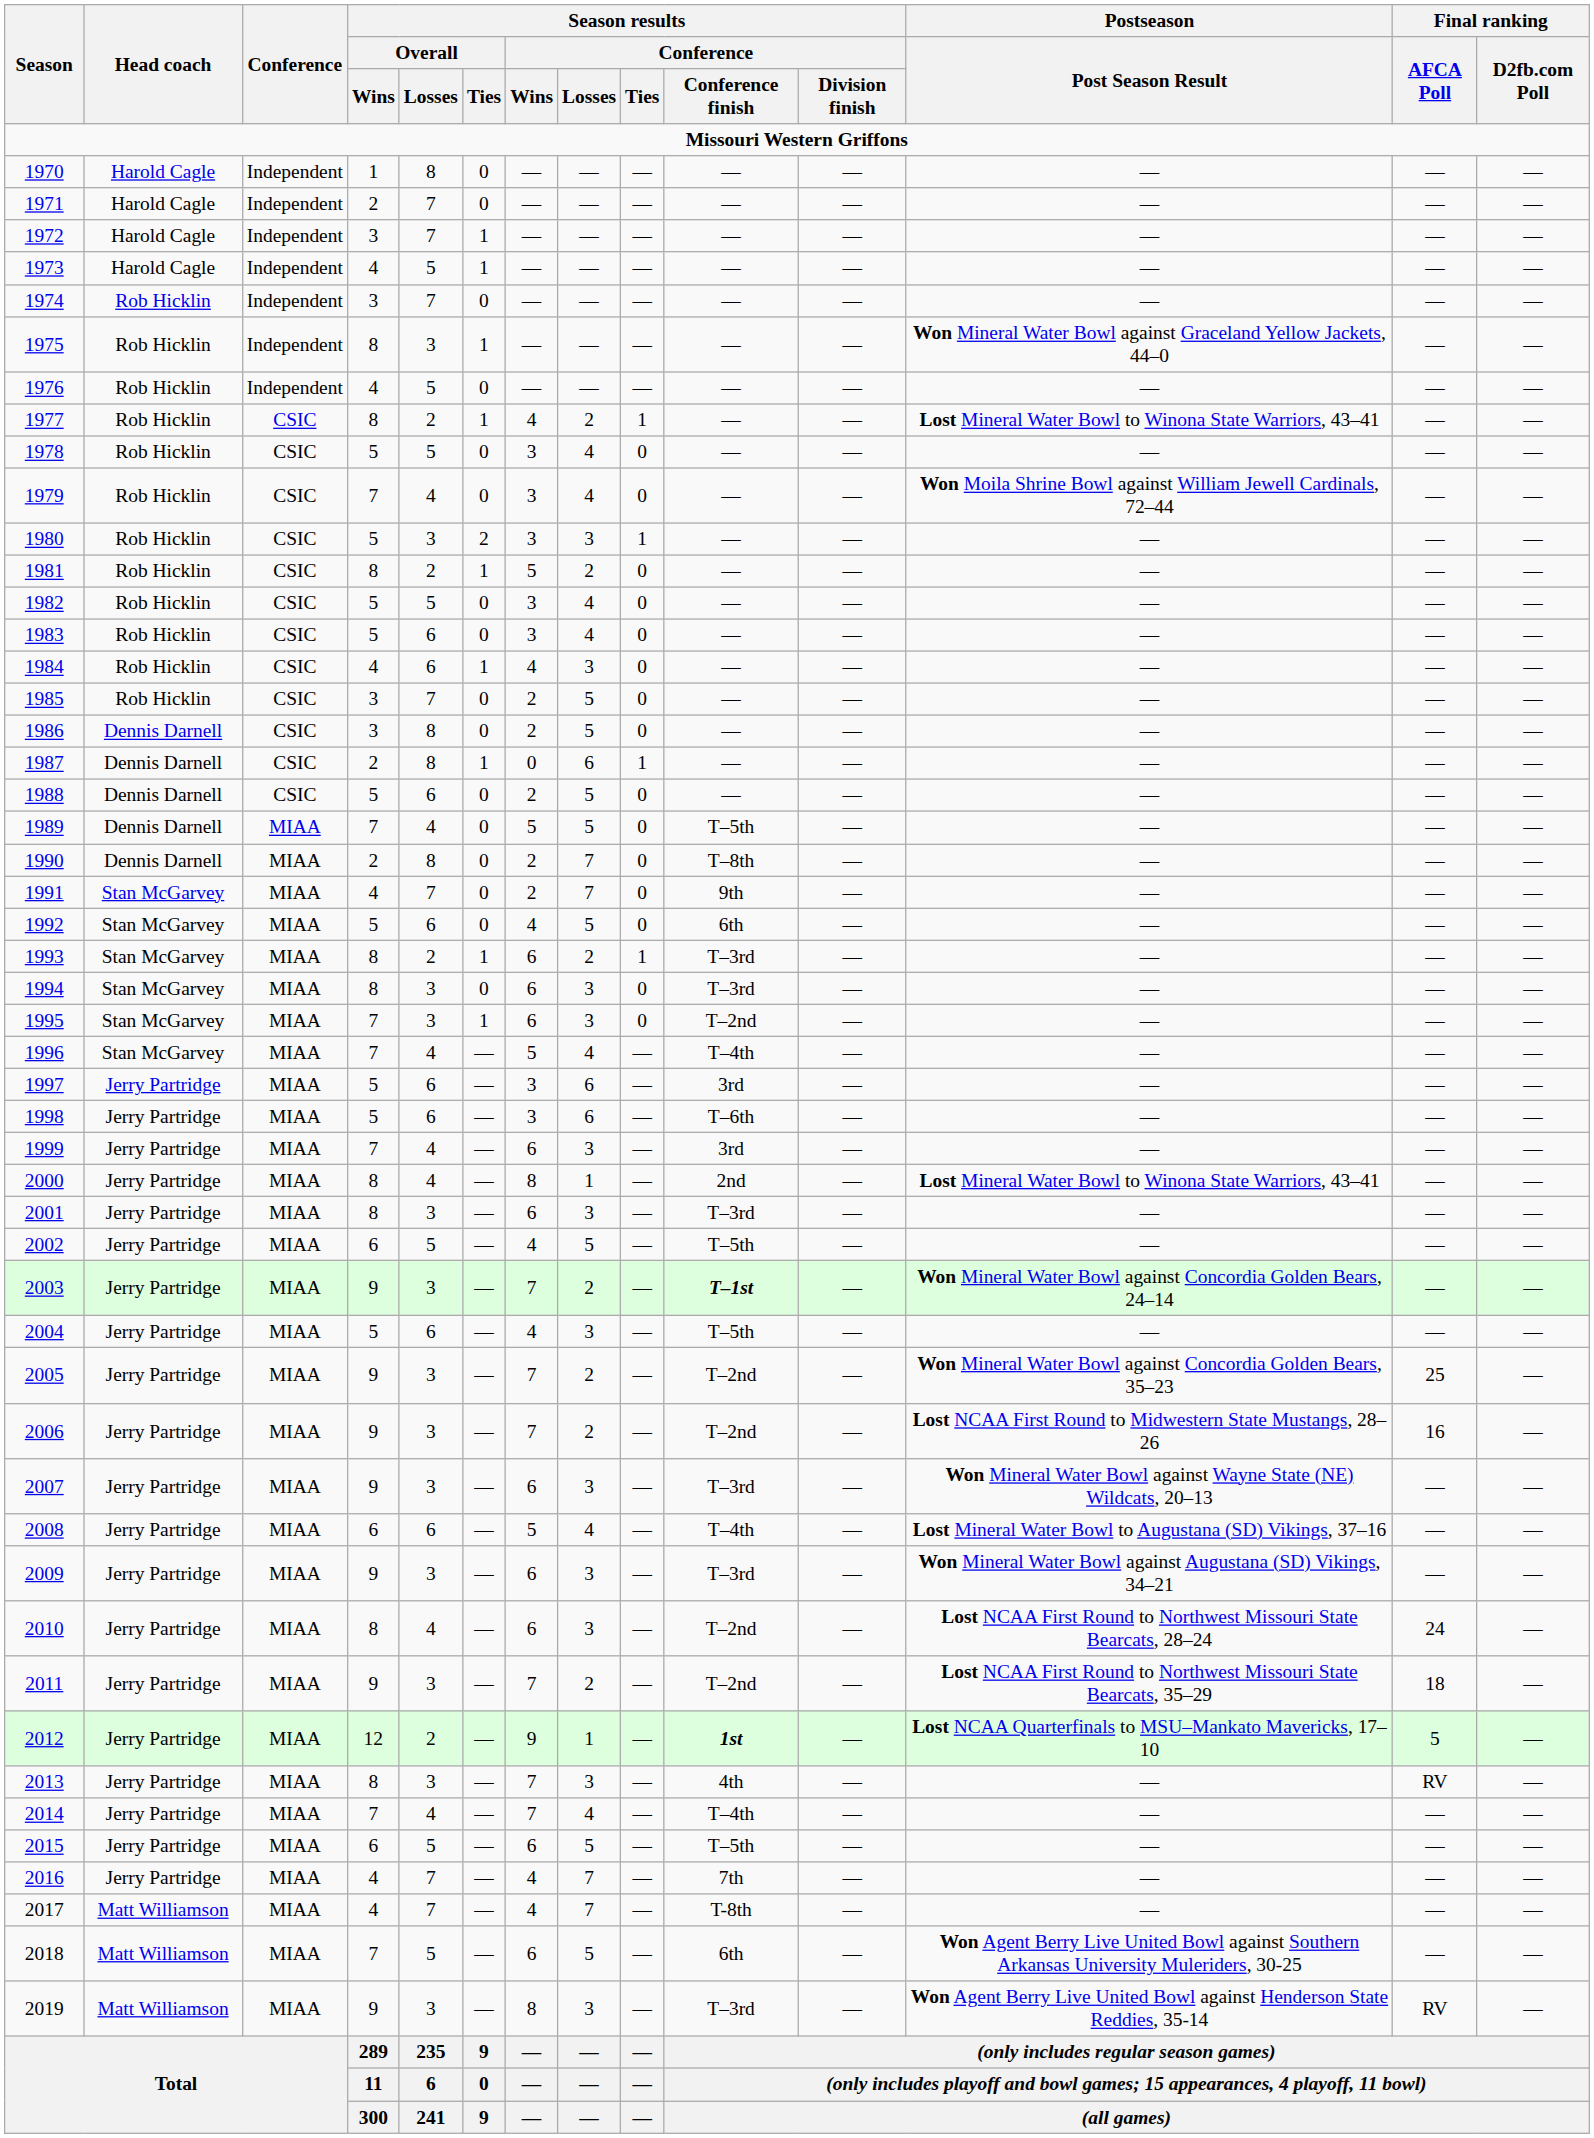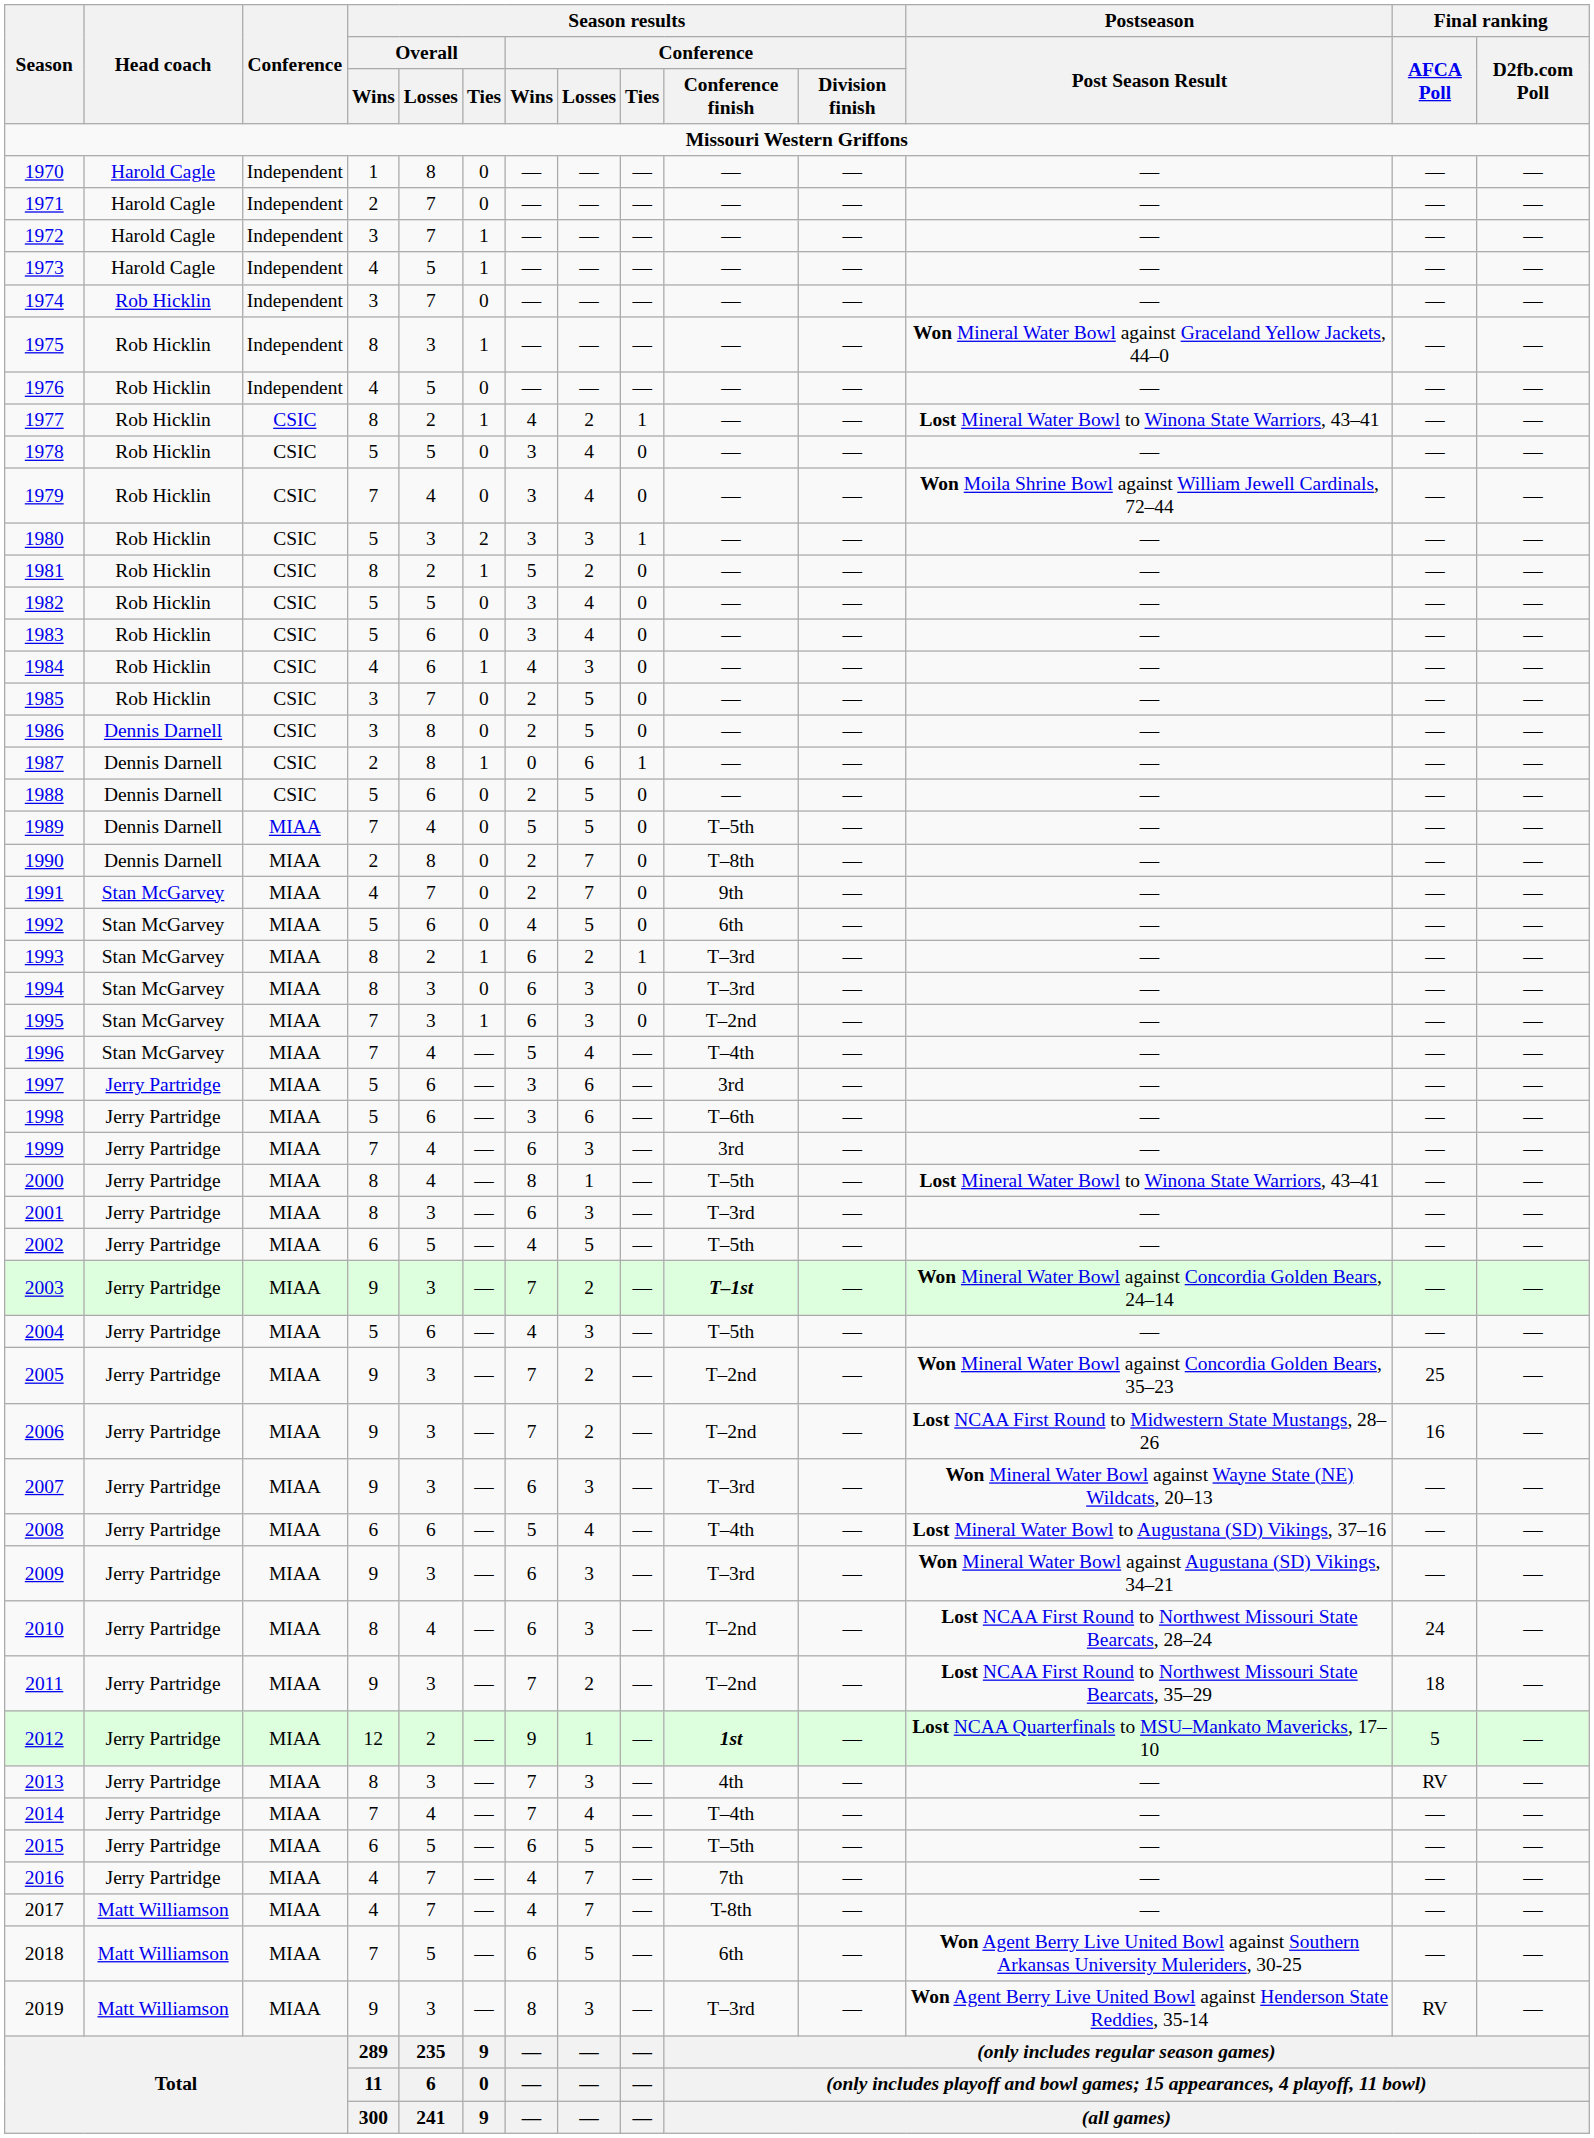(731, 1180) 2nd -> (731, 1180) T–5th
